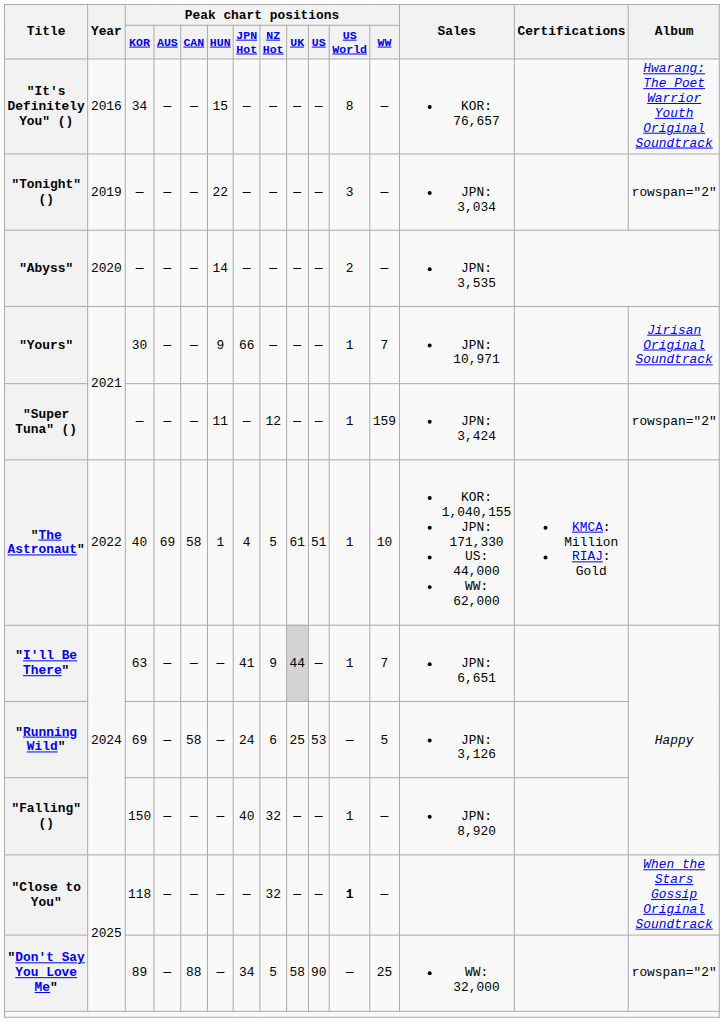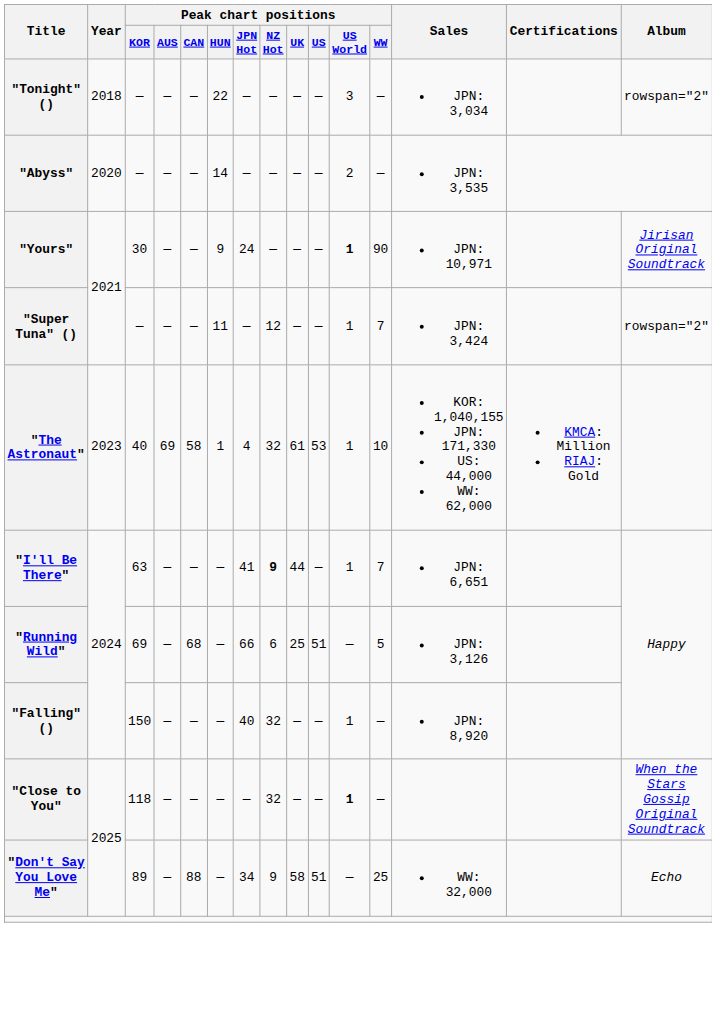- row: (46, 106)
(106, 192) 2019 -> (106, 97) 2018
(247, 345) 66 -> (247, 250) 24
(350, 345) normal -> (350, 250) bold
(384, 345) 7 -> (381, 250) 90
(384, 421) 159 -> (381, 326) 7
(106, 542) 2022 -> (106, 447) 2023
(273, 542) 5 -> (273, 447) 32
(319, 542) 51 -> (319, 447) 53
(273, 663) normal -> (273, 568) bold
(297, 663) lightgrey background -> (297, 568) no background
(194, 740) 58 -> (194, 645) 68
(247, 740) 24 -> (247, 645) 66
(319, 740) 53 -> (319, 645) 51
(273, 973) 5 -> (273, 878) 9
(319, 973) 90 -> (319, 878) 51
(674, 973) rowspan="2" -> (666, 878) Echo
